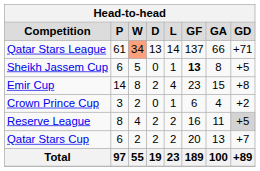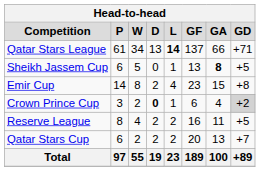(137, 49) lightsalmon background -> (137, 49) no background
(173, 49) normal -> (173, 49) bold
(194, 67) bold -> (194, 67) normal
(218, 67) normal -> (218, 67) bold
(155, 103) normal -> (155, 103) bold
(243, 103) no background -> (243, 103) lightgrey background
(243, 121) lightgrey background -> (243, 121) no background
